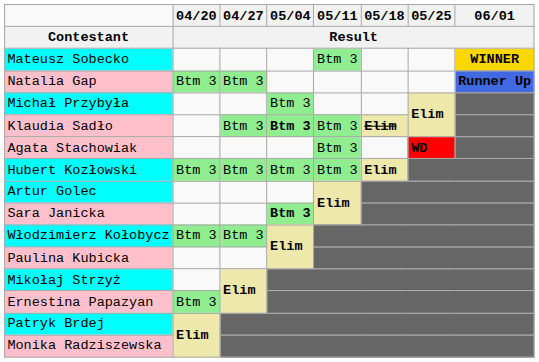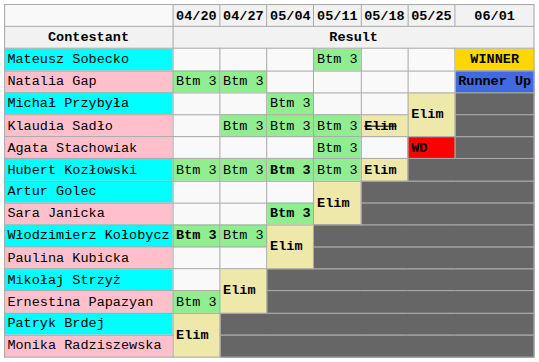(290, 126) bold -> (290, 126) normal
(290, 170) normal -> (290, 170) bold
(196, 236) normal -> (196, 236) bold
